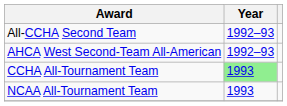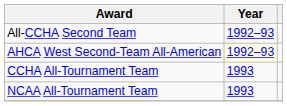(250, 52) no background -> (250, 52) lightyellow background
(240, 71) lightgreen background -> (240, 71) no background
